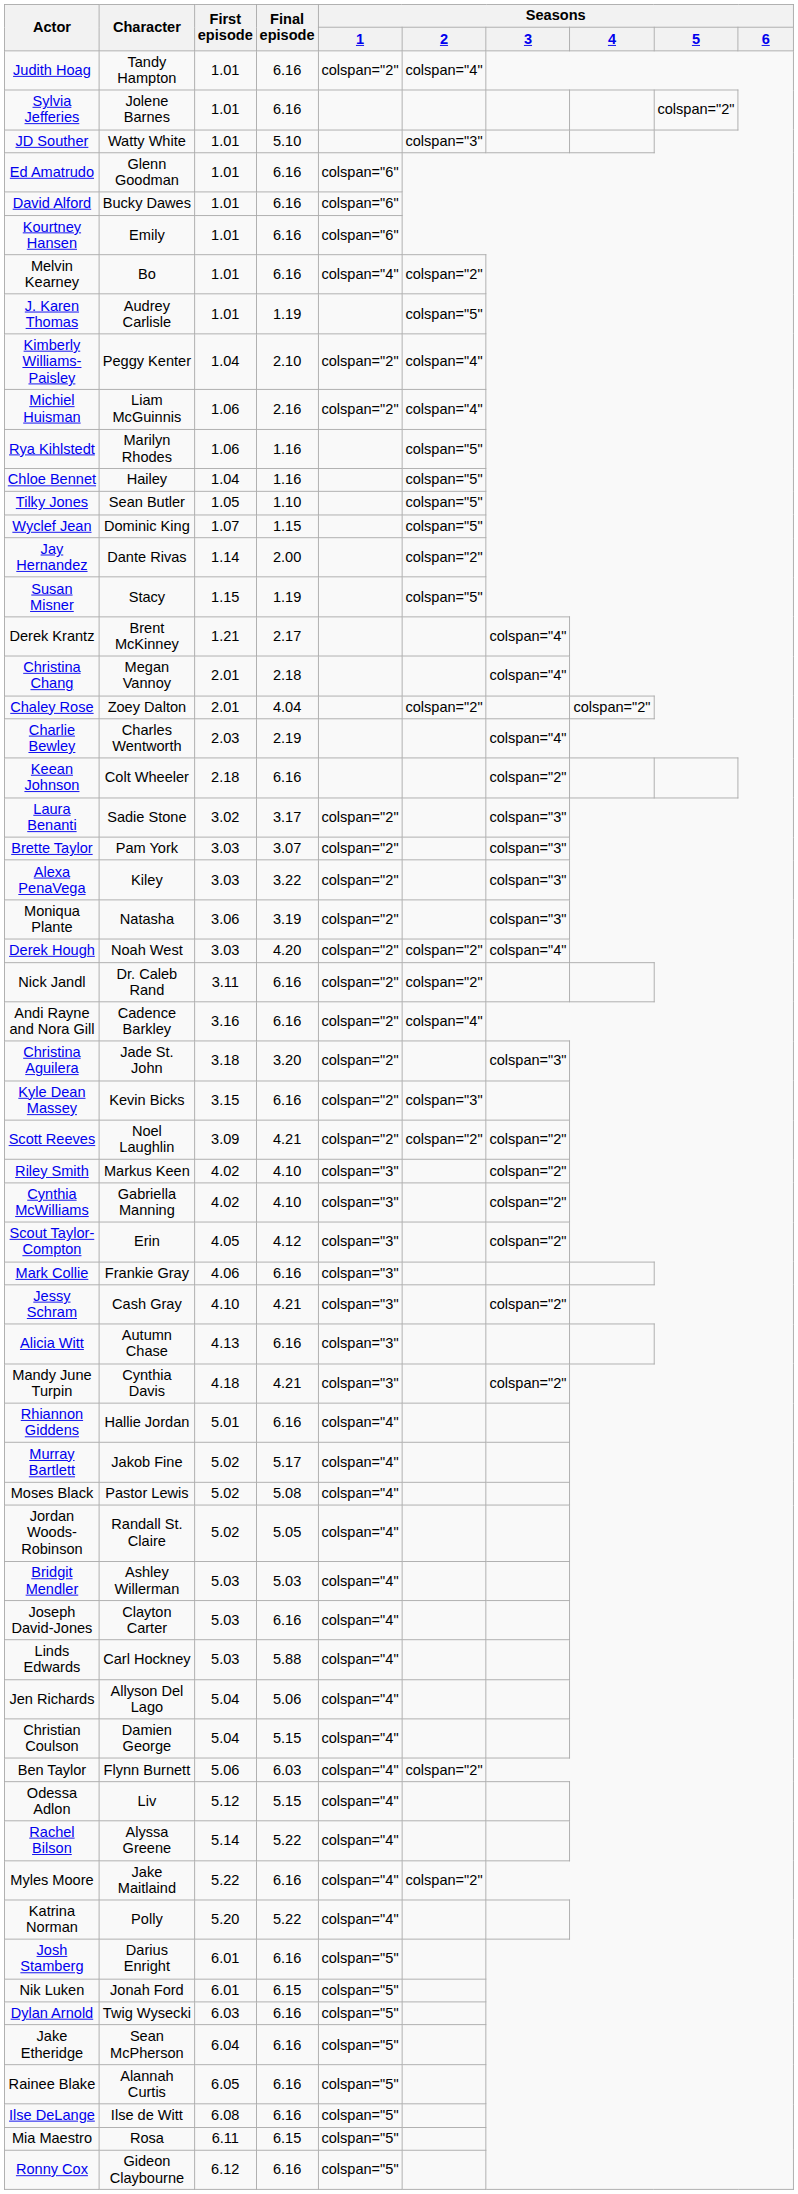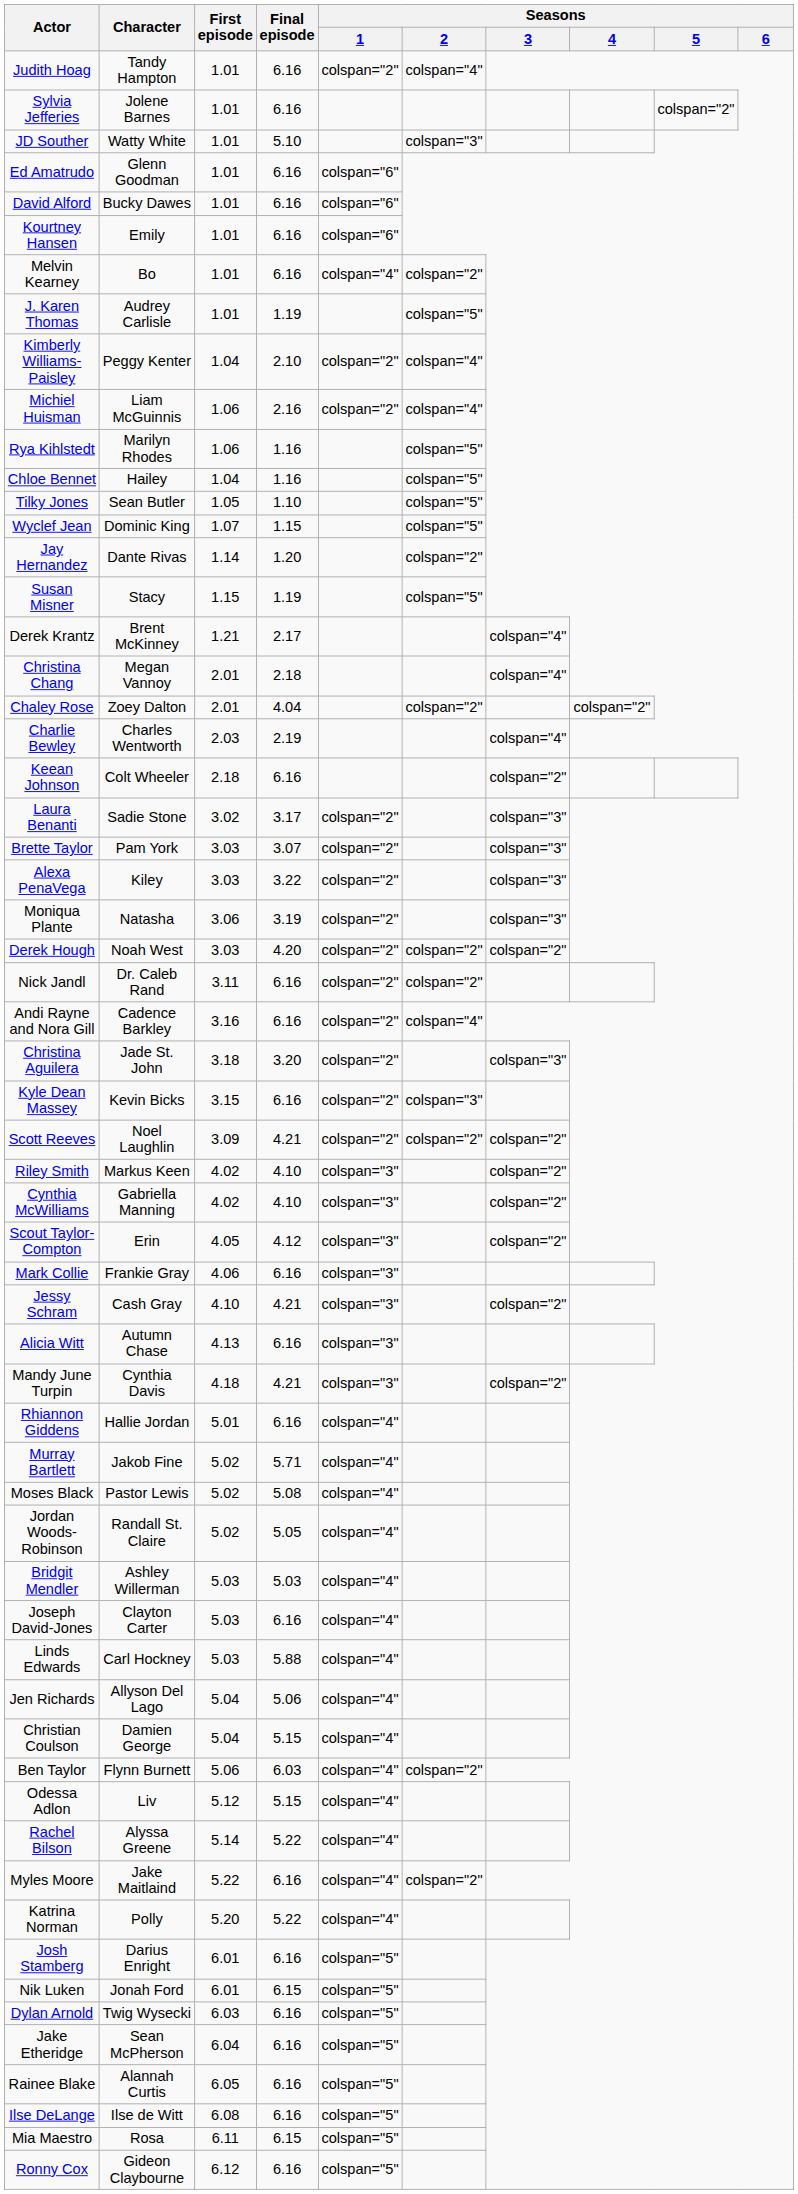(287, 557) 2.00 -> (287, 557) 1.20
(528, 950) colspan="4" -> (528, 950) colspan="2"
(287, 1462) 5.17 -> (287, 1462) 5.71
